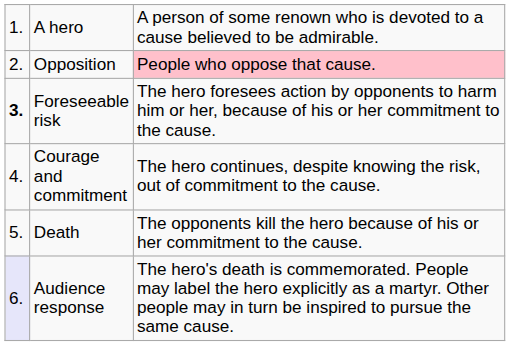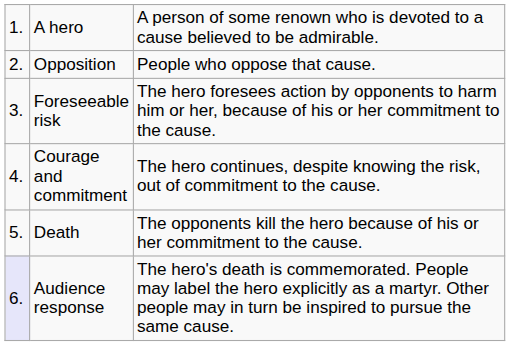(256, 64) pink background -> (256, 64) no background
(16, 110) bold -> (16, 110) normal
